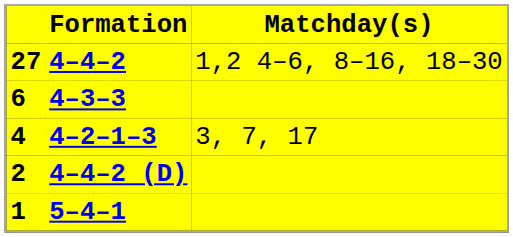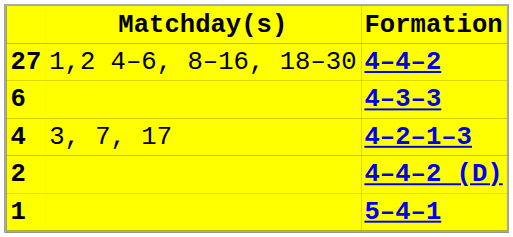columns swapped: (118, 25) <-> (349, 25)
